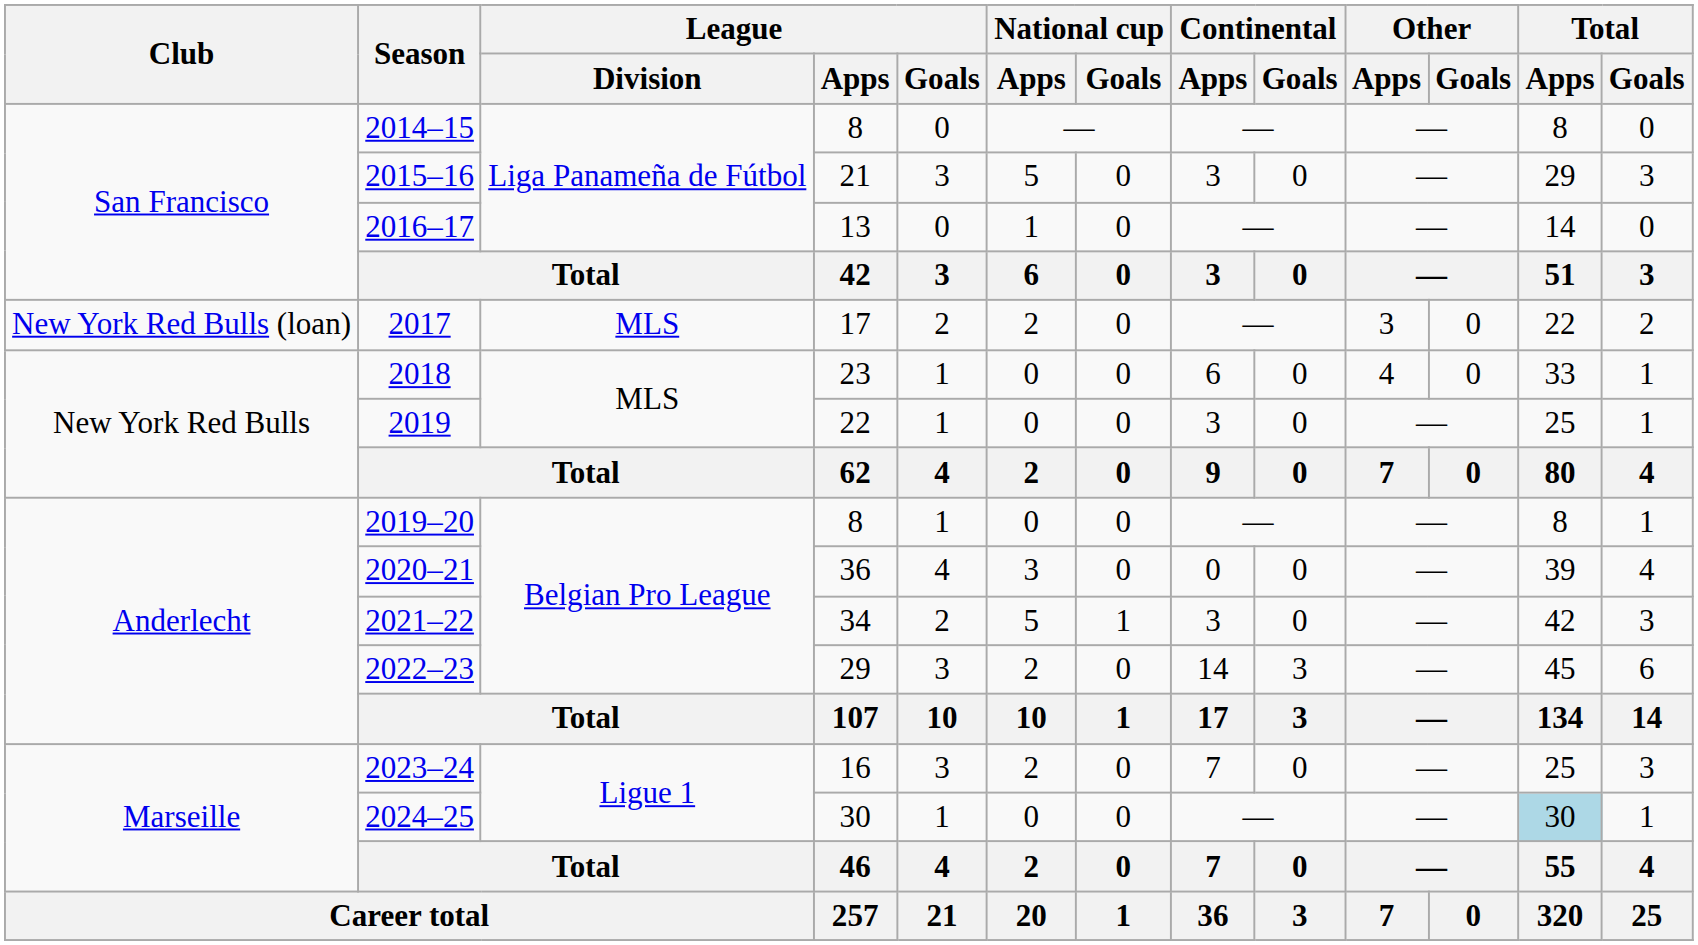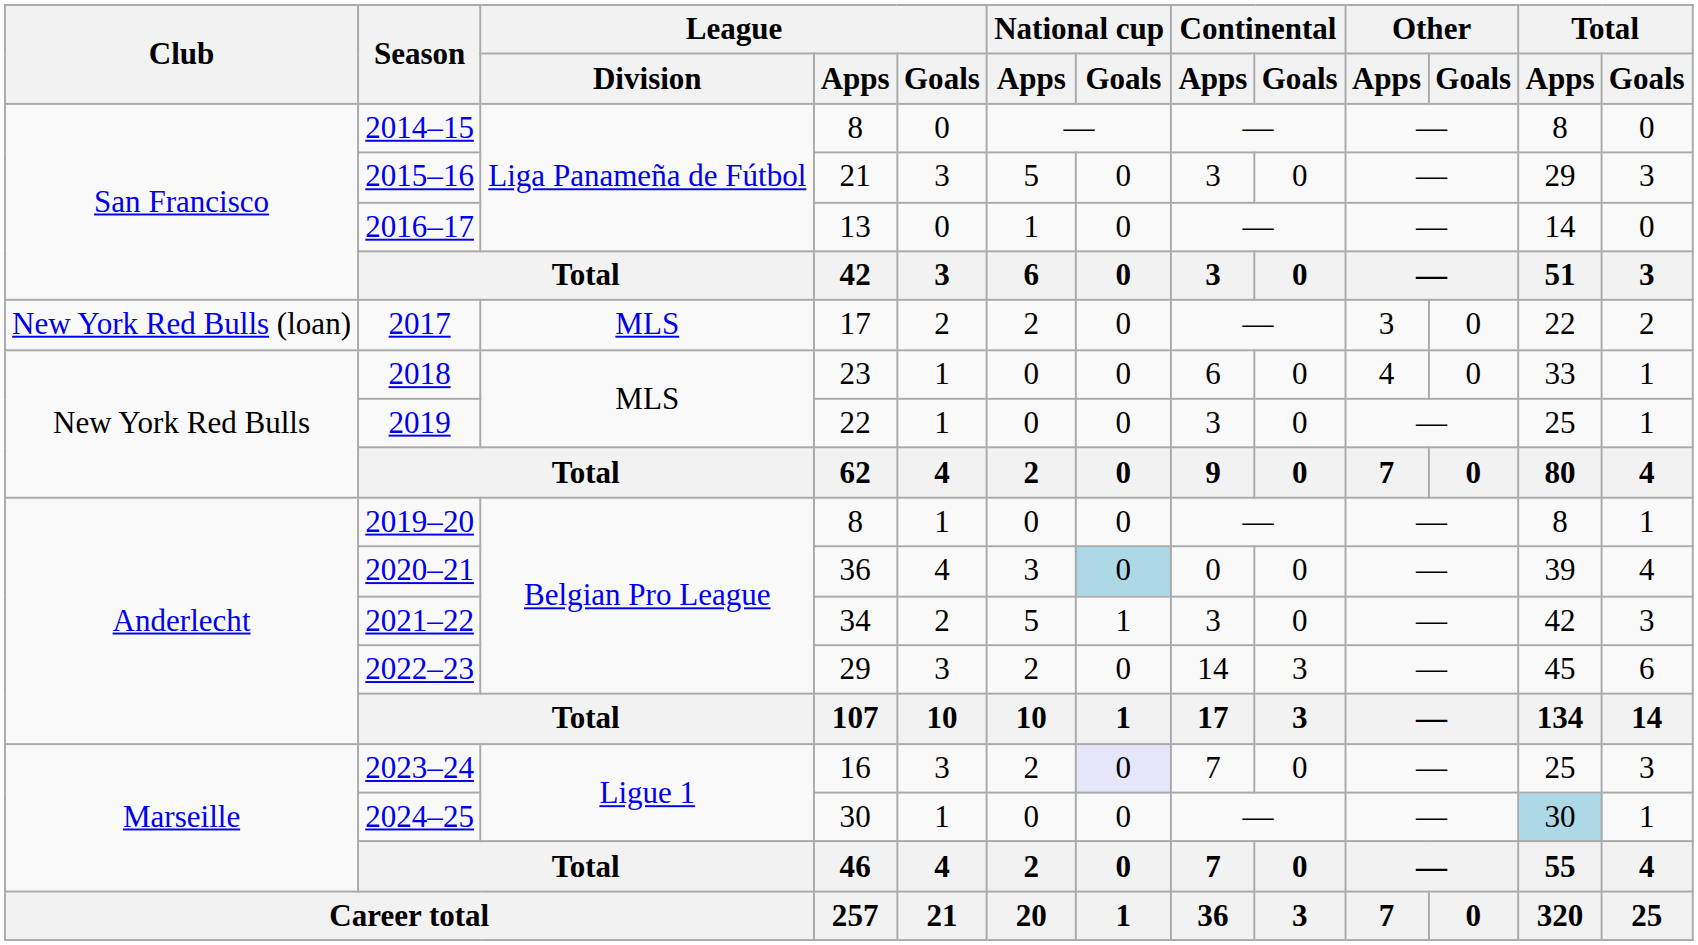(1123, 570) no background -> (1123, 570) lightblue background
(1123, 767) no background -> (1123, 767) lavender background
